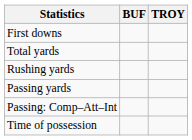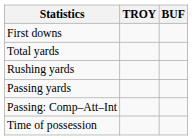columns swapped: (168, 14) <-> (134, 14)
